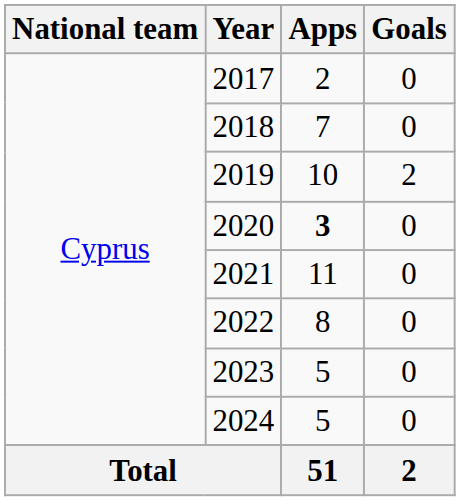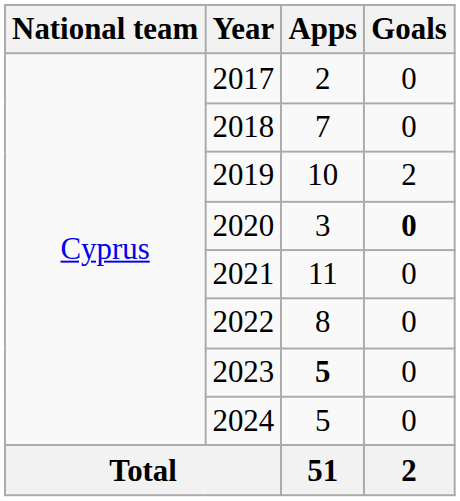(323, 224) bold -> (323, 224) normal
(409, 224) normal -> (409, 224) bold
(323, 371) normal -> (323, 371) bold
